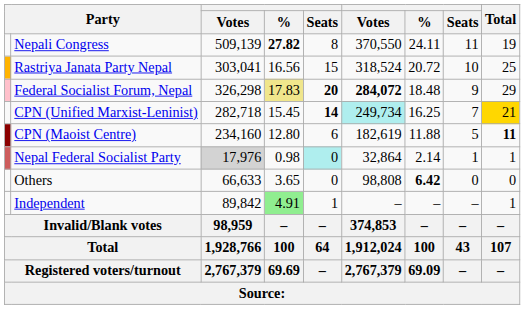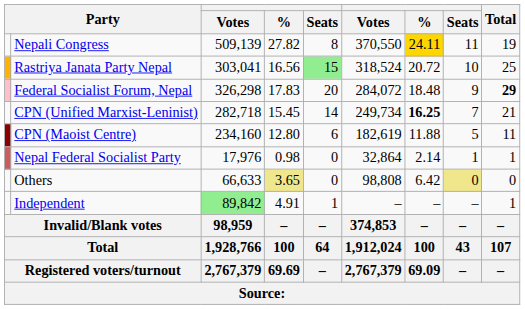(284, 44) bold -> (284, 44) normal
(425, 44) no background -> (425, 44) gold background
(331, 67) no background -> (331, 67) lightgreen background
(284, 90) khaki background -> (284, 90) no background
(331, 90) bold -> (331, 90) normal
(379, 90) bold -> (379, 90) normal
(509, 90) normal -> (509, 90) bold
(331, 112) bold -> (331, 112) normal
(379, 112) paleturquoise background -> (379, 112) no background
(424, 112) normal -> (424, 112) bold
(509, 112) gold background -> (509, 112) no background
(509, 135) bold -> (509, 135) normal
(242, 157) lightgrey background -> (242, 157) no background
(335, 157) paleturquoise background -> (335, 157) no background
(287, 180) no background -> (287, 180) khaki background
(428, 180) bold -> (428, 180) normal
(475, 180) no background -> (475, 180) khaki background
(242, 203) no background -> (242, 203) lightgreen background
(287, 203) lightgreen background -> (287, 203) no background
